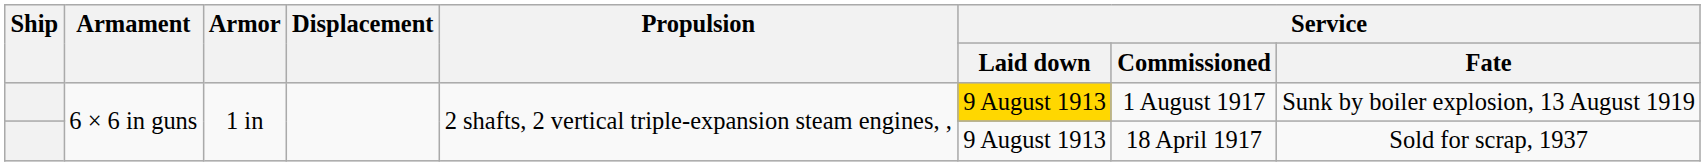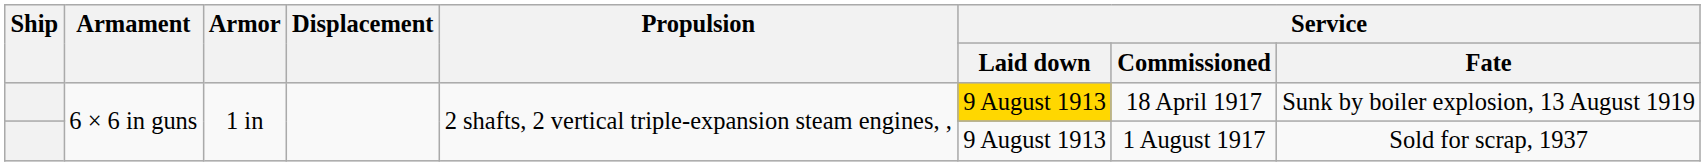(1194, 101) 1 August 1917 -> (1194, 101) 18 April 1917
(1194, 140) 18 April 1917 -> (1194, 140) 1 August 1917
